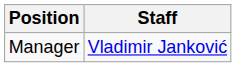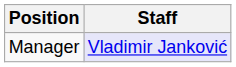(157, 47) no background -> (157, 47) lavender background
